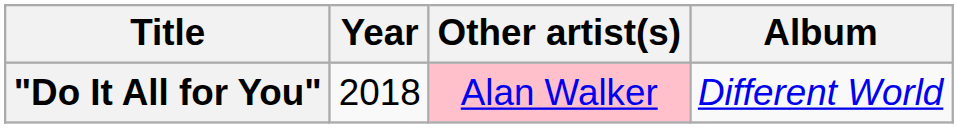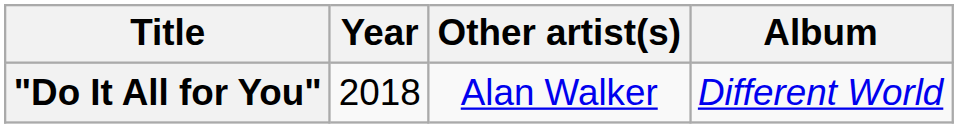(559, 92) pink background -> (559, 92) no background
